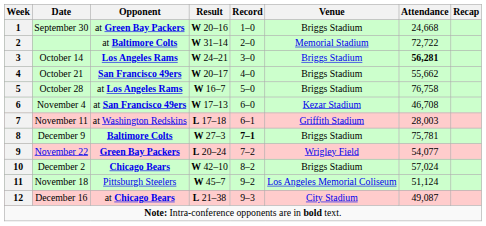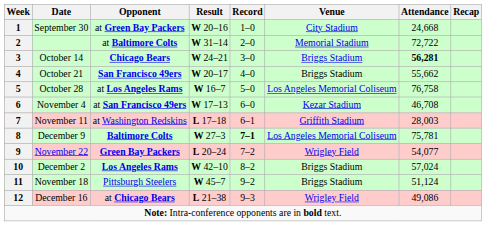(332, 27) Briggs Stadium -> (332, 27) City Stadium
(140, 58) Los Angeles Rams -> (140, 58) Chicago Bears
(332, 89) Briggs Stadium -> (332, 89) Los Angeles Memorial Coliseum
(332, 136) Briggs Stadium -> (332, 136) Los Angeles Memorial Coliseum
(140, 167) Chicago Bears -> (140, 167) Los Angeles Rams
(332, 182) Los Angeles Memorial Coliseum -> (332, 182) Briggs Stadium
(332, 197) City Stadium -> (332, 197) Wrigley Field
(425, 197) 49,087 -> (425, 197) 49,086
